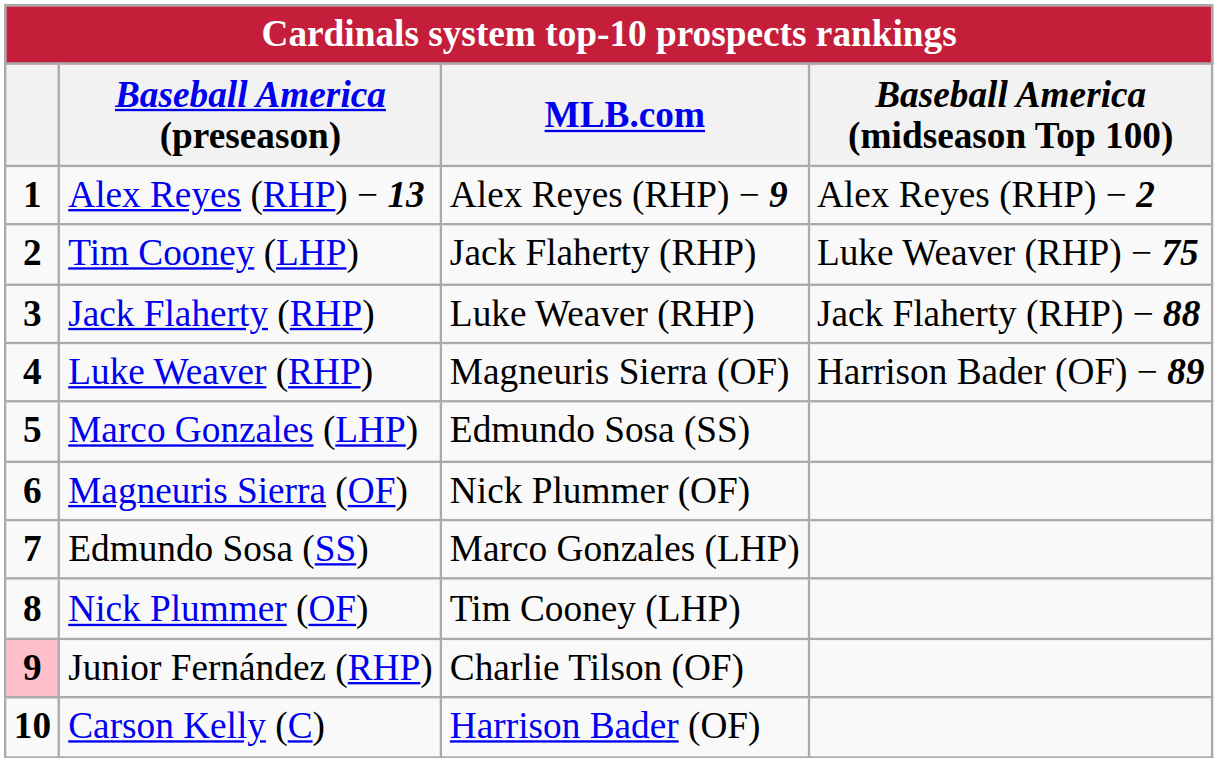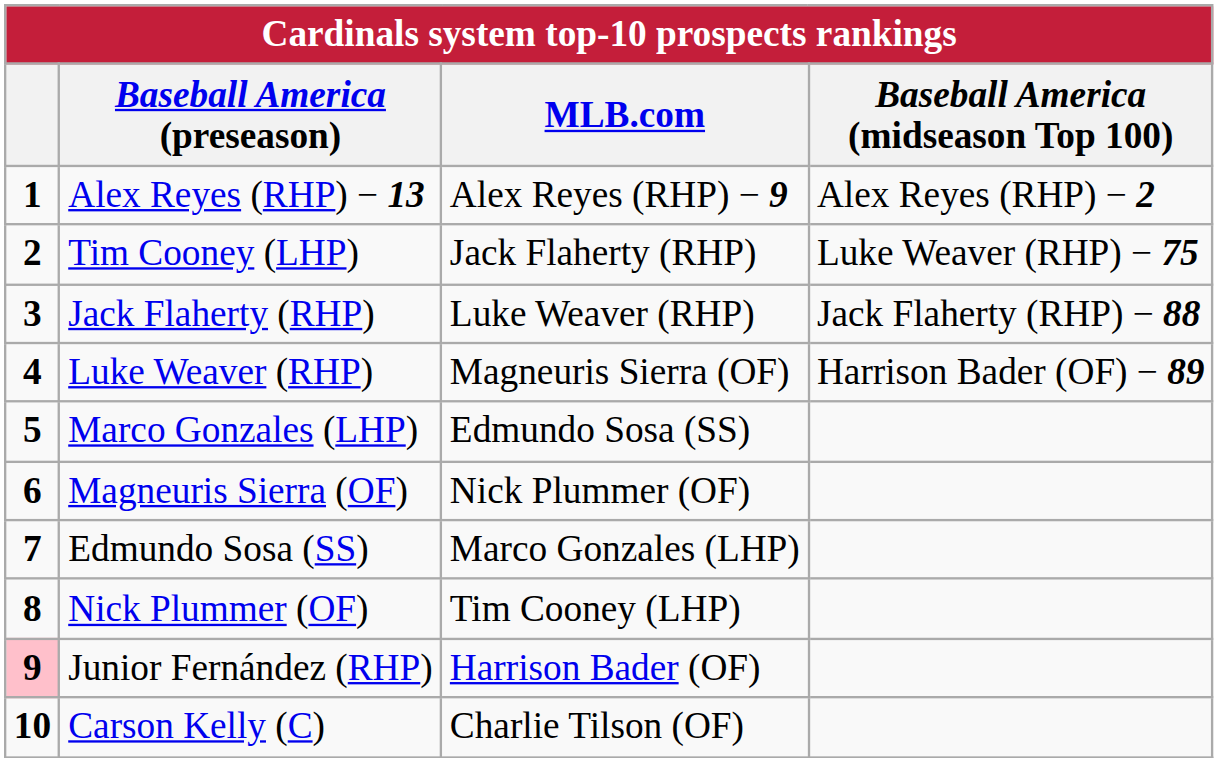(597, 667) Charlie Tilson (OF) -> (605, 667) Harrison Bader (OF)
(605, 726) Harrison Bader (OF) -> (597, 726) Charlie Tilson (OF)
